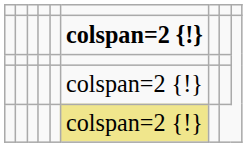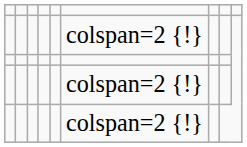(134, 34) bold -> (134, 34) normal
(134, 122) khaki background -> (134, 122) no background
